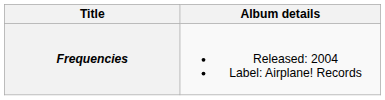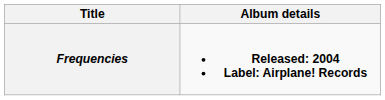(280, 66) normal -> (280, 66) bold
